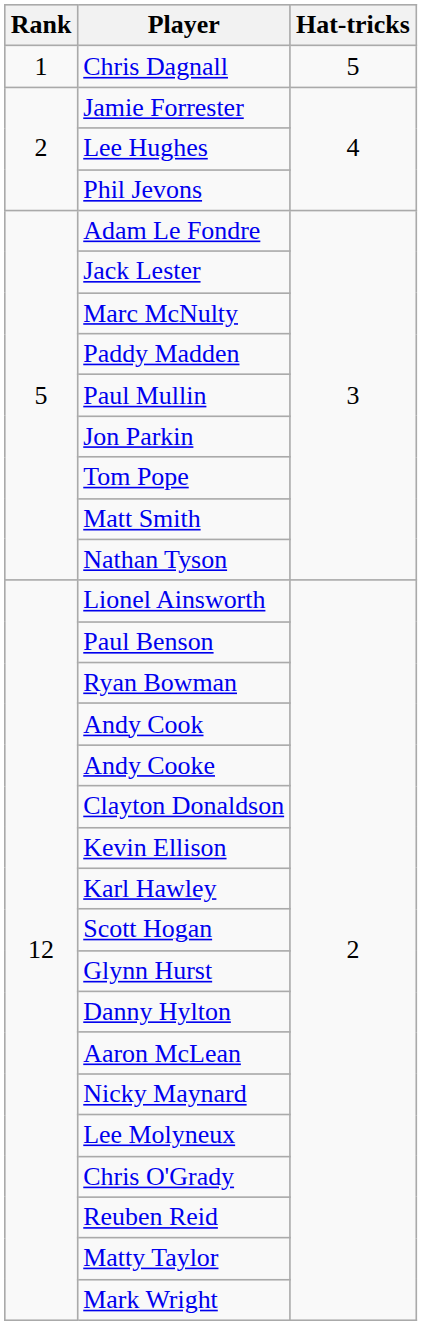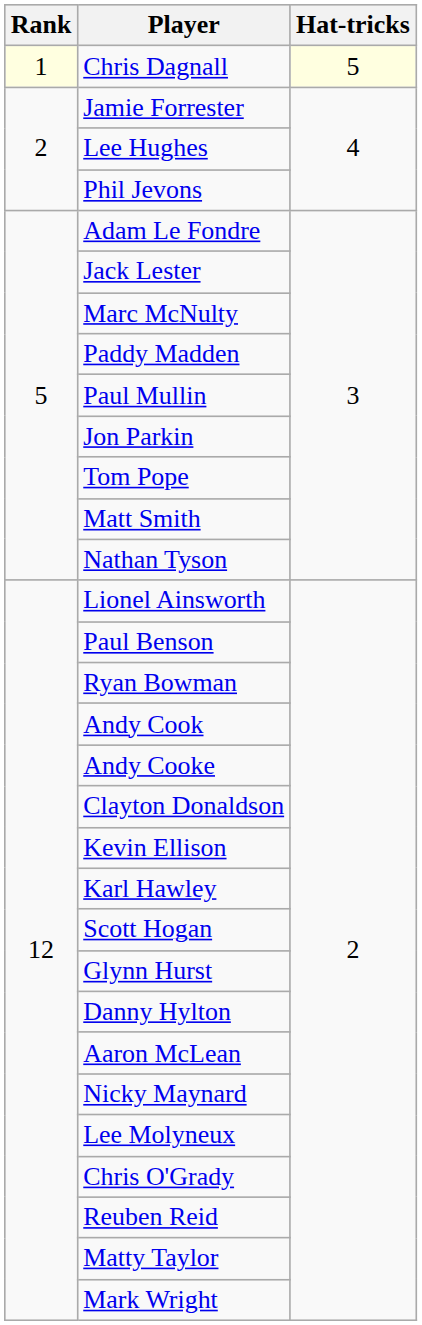(41, 66) no background -> (41, 66) lightyellow background
(353, 66) no background -> (353, 66) lightyellow background
